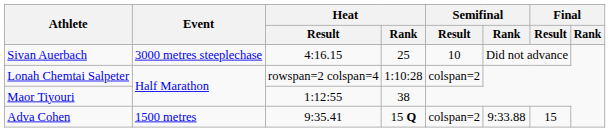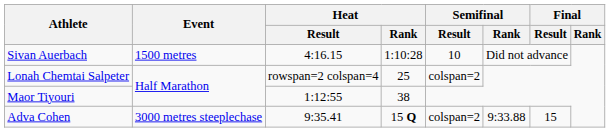(199, 55) 3000 metres steeplechase -> (166, 55) 1500 metres
(403, 55) 25 -> (403, 55) 1:10:28
(403, 76) 1:10:28 -> (403, 76) 25
(166, 117) 1500 metres -> (199, 117) 3000 metres steeplechase
